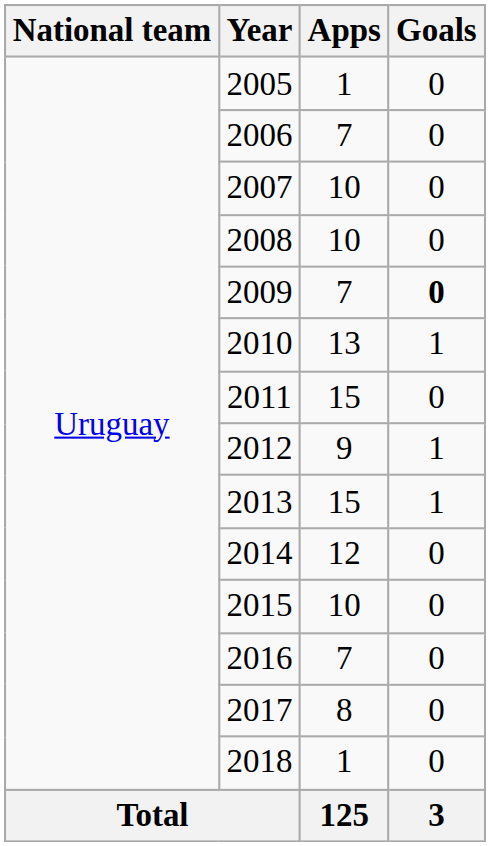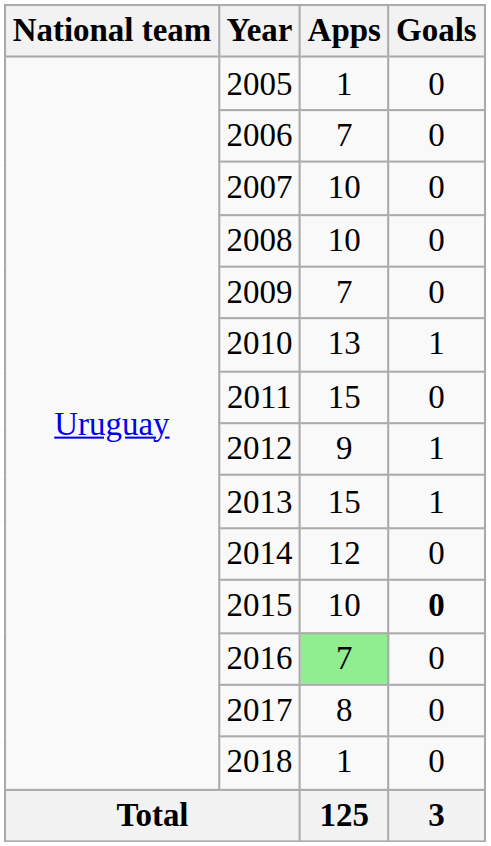(436, 291) bold -> (436, 291) normal
(436, 605) normal -> (436, 605) bold
(344, 657) no background -> (344, 657) lightgreen background
